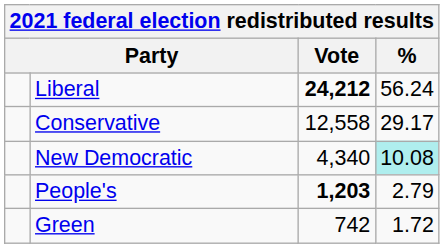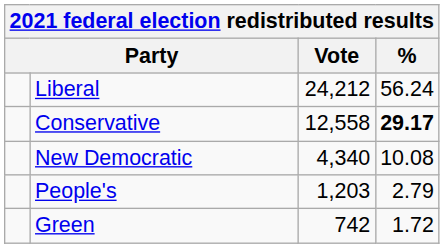(337, 89) bold -> (337, 89) normal
(407, 123) normal -> (407, 123) bold
(407, 157) paleturquoise background -> (407, 157) no background
(343, 191) bold -> (343, 191) normal
